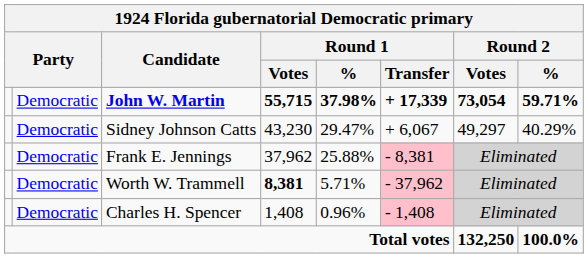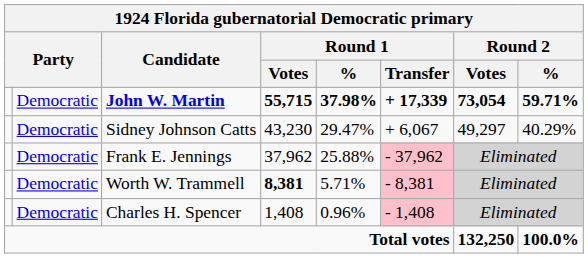(410, 156) - 8,381 -> (414, 156) - 37,962
(414, 184) - 37,962 -> (410, 184) - 8,381
